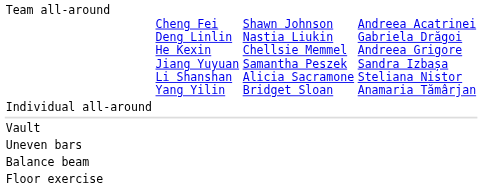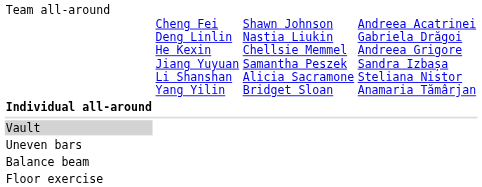(79, 107) normal -> (79, 107) bold
(23, 128) no background -> (23, 128) lightgrey background
